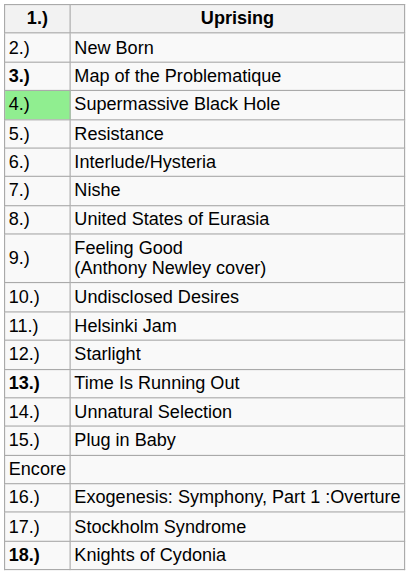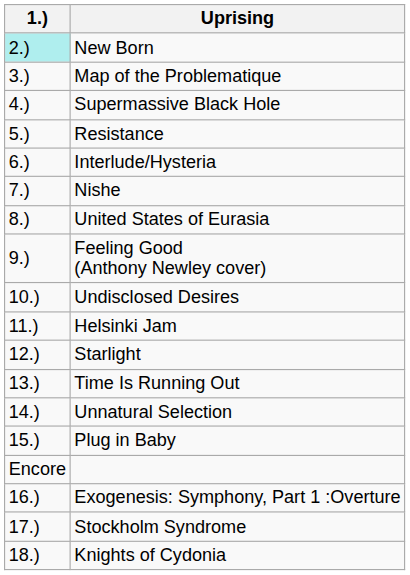(19, 47) no background -> (19, 47) paleturquoise background
(19, 76) bold -> (19, 76) normal
(19, 104) lightgreen background -> (19, 104) no background
(24, 383) bold -> (24, 383) normal
(24, 555) bold -> (24, 555) normal
